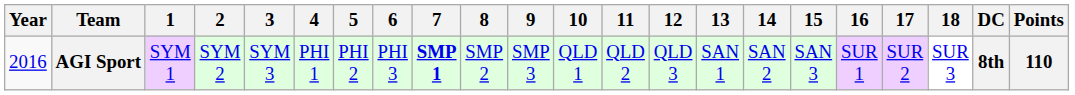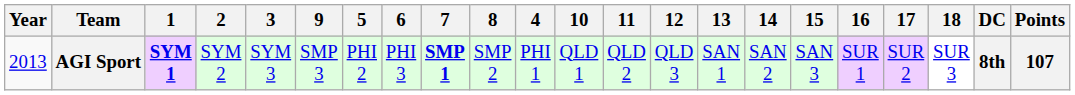columns swapped: (314, 20) <-> (531, 20)
(28, 62) 2016 -> (28, 62) 2013
(170, 62) normal -> (171, 62) bold
(1039, 62) 110 -> (1040, 62) 107
